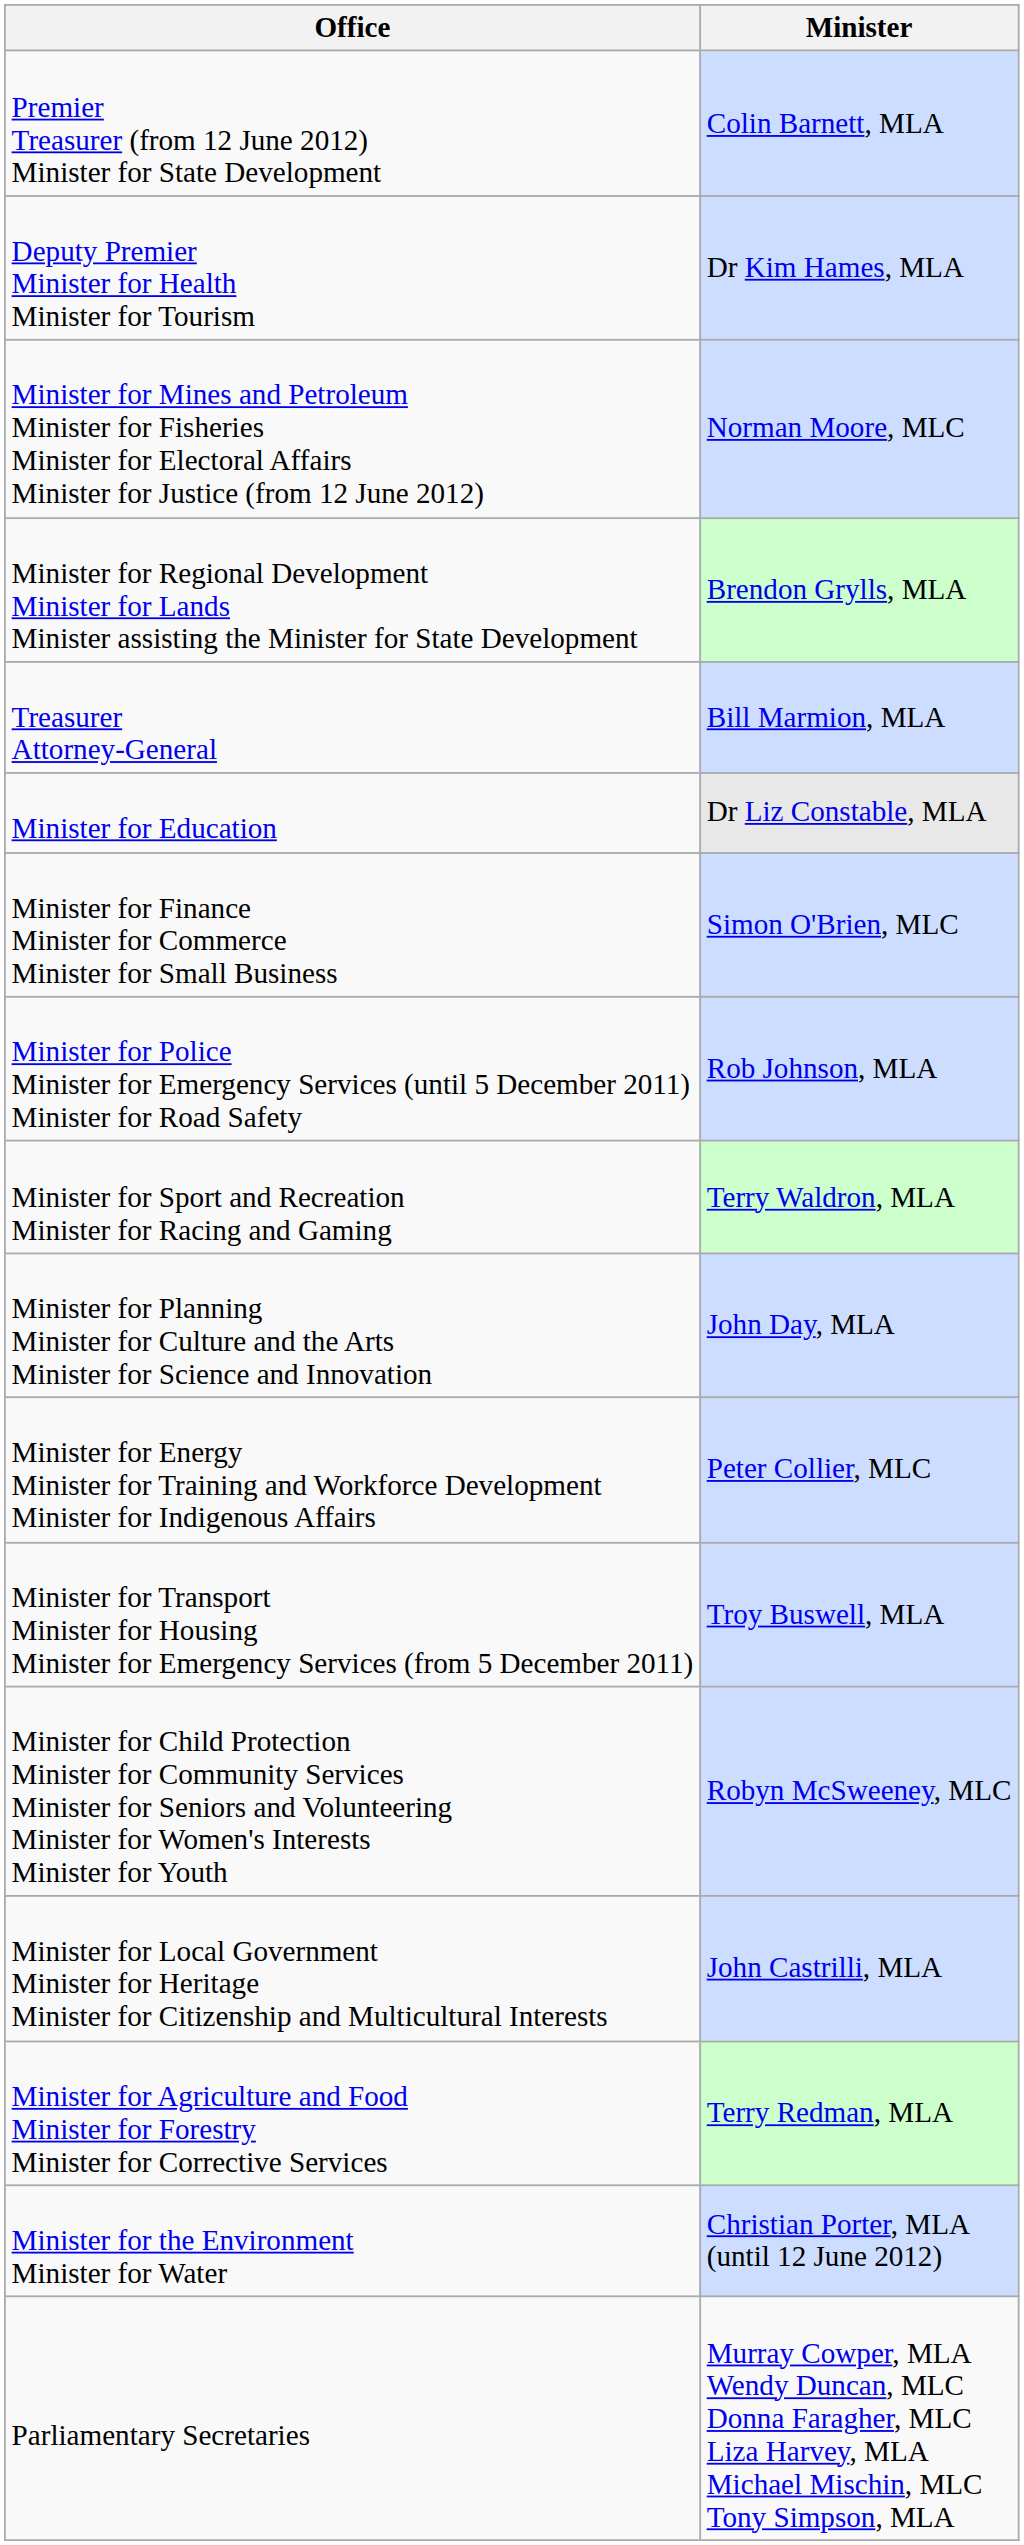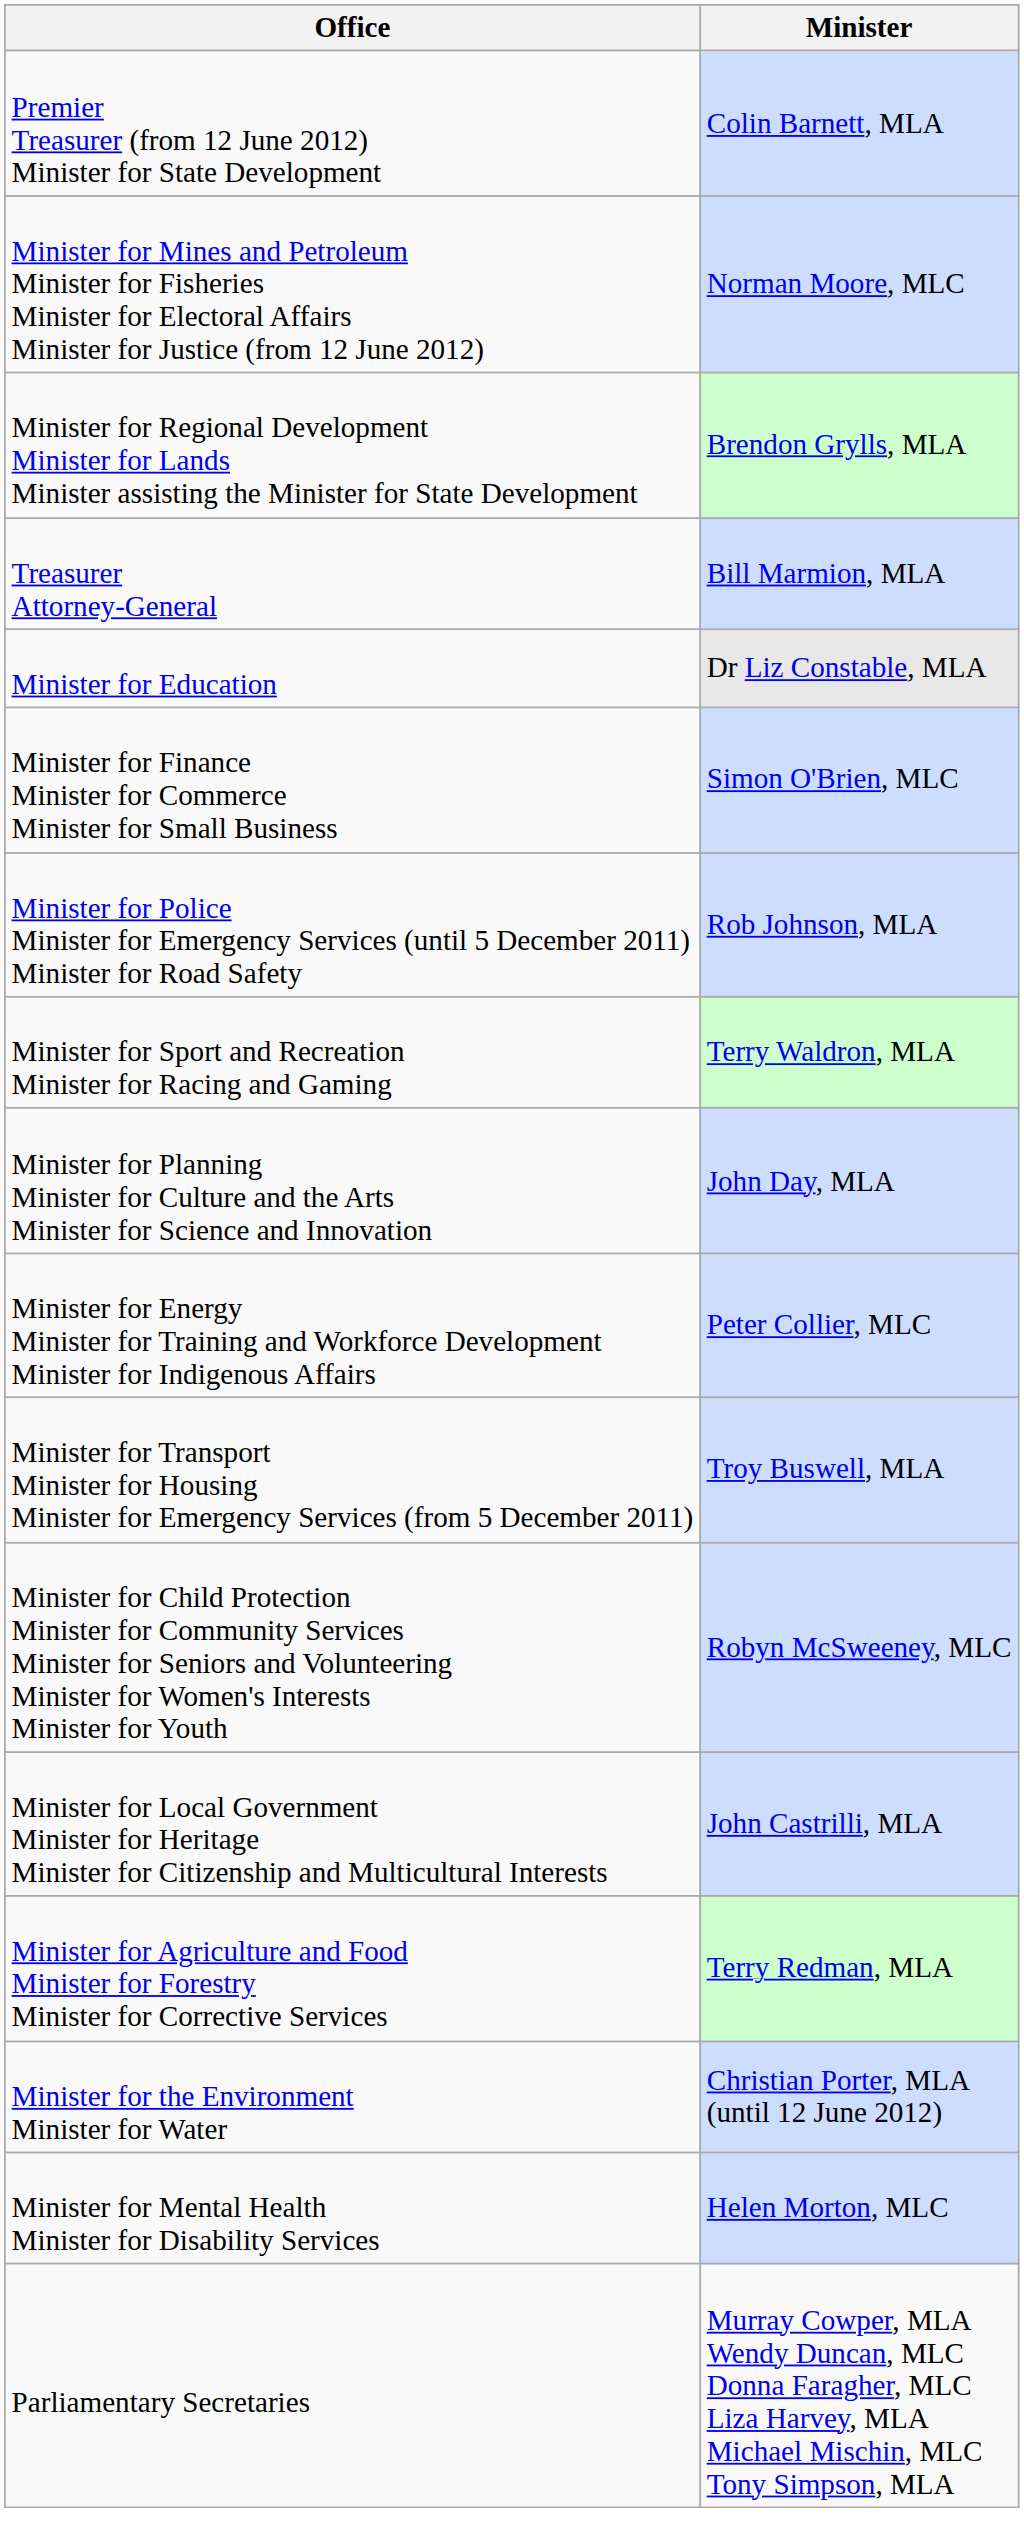- row: (133, 283)
+ row: (196, 2224)
